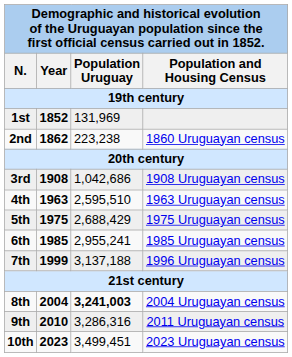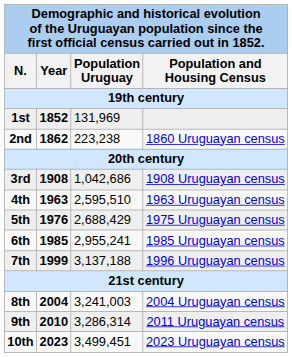(54, 220) 1975 -> (54, 220) 1976
(102, 301) bold -> (102, 301) normal
(102, 321) 3,286,316 -> (102, 321) 3,286,314
